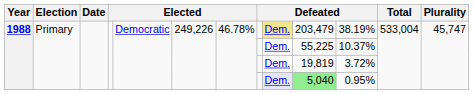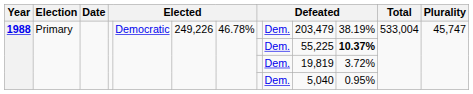(277, 30) khaki background -> (277, 30) no background
(357, 47) normal -> (357, 47) bold
(277, 81) lavender background -> (277, 81) no background
(320, 81) lightgreen background -> (320, 81) no background
